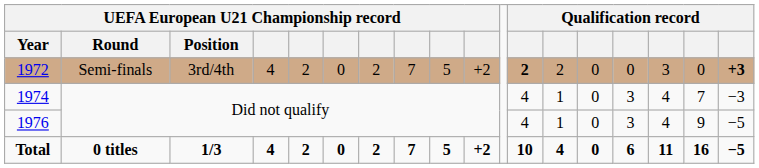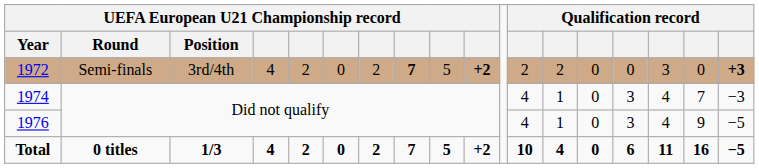(412, 70) normal -> (412, 70) bold
(482, 70) normal -> (482, 70) bold
(525, 70) bold -> (525, 70) normal
